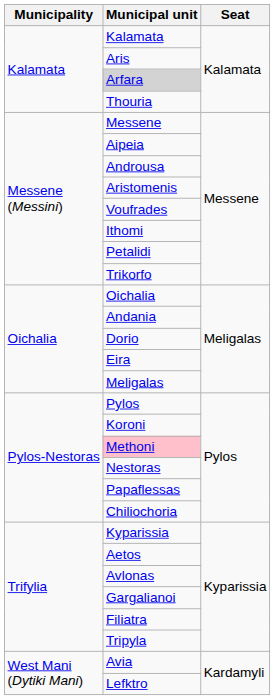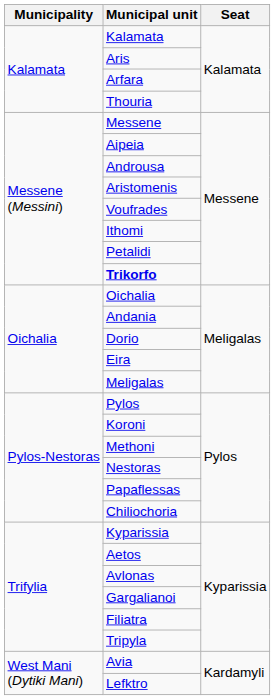(125, 79) lightgrey background -> (125, 79) no background
(129, 274) normal -> (131, 274) bold
(130, 446) pink background -> (130, 446) no background
